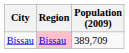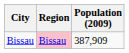(91, 40) 389,709 -> (91, 40) 387,909
